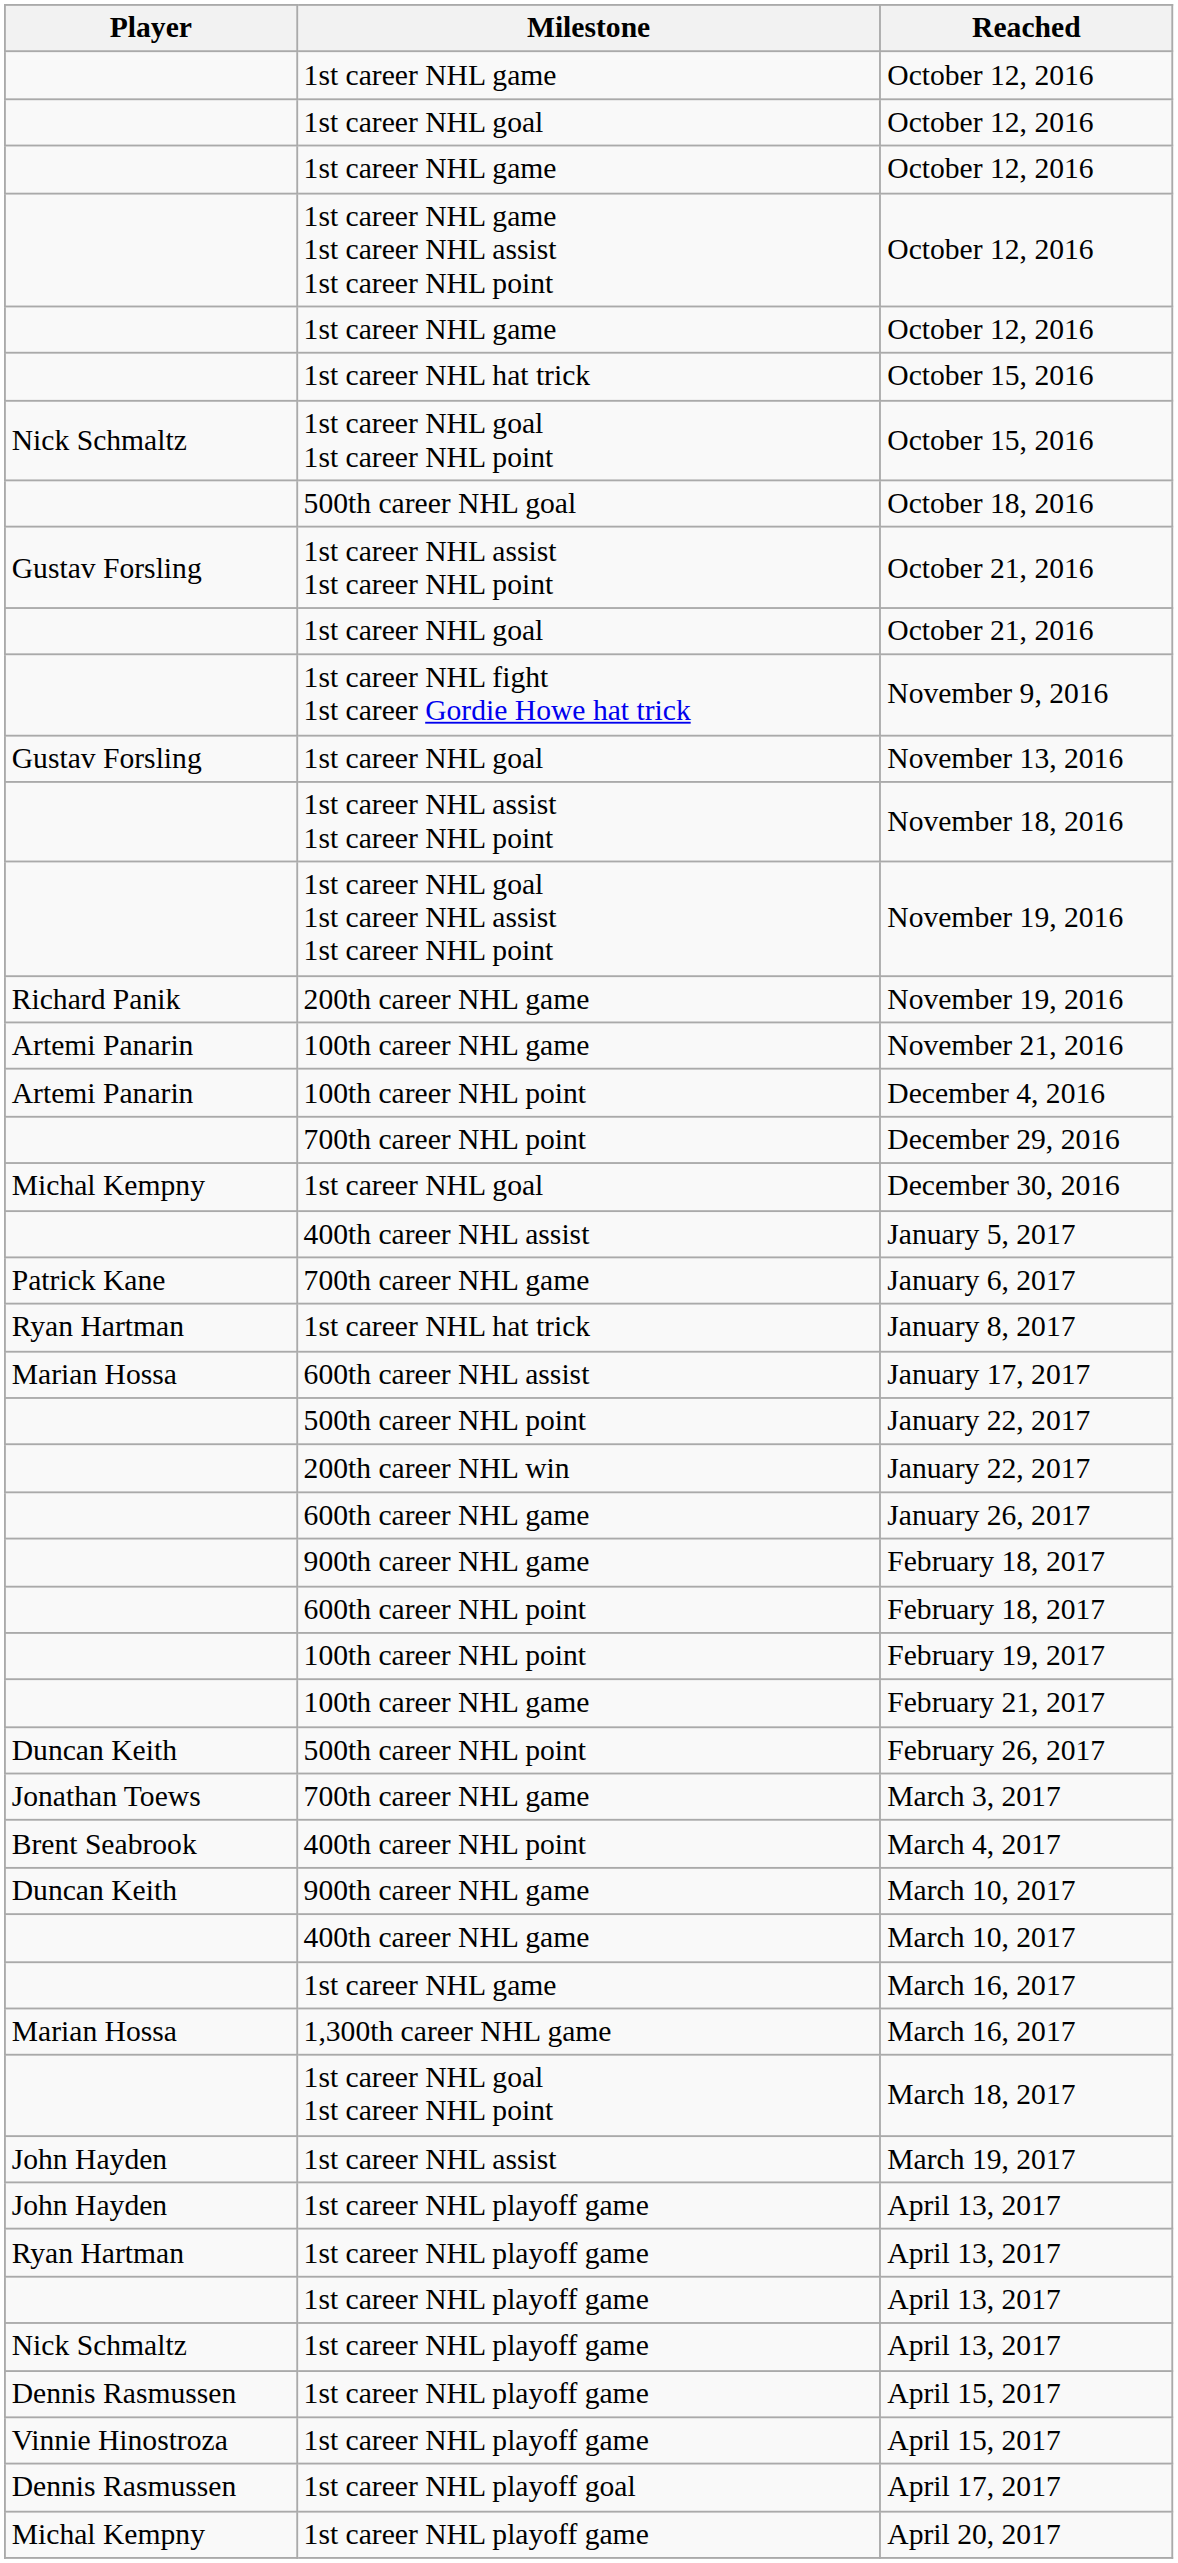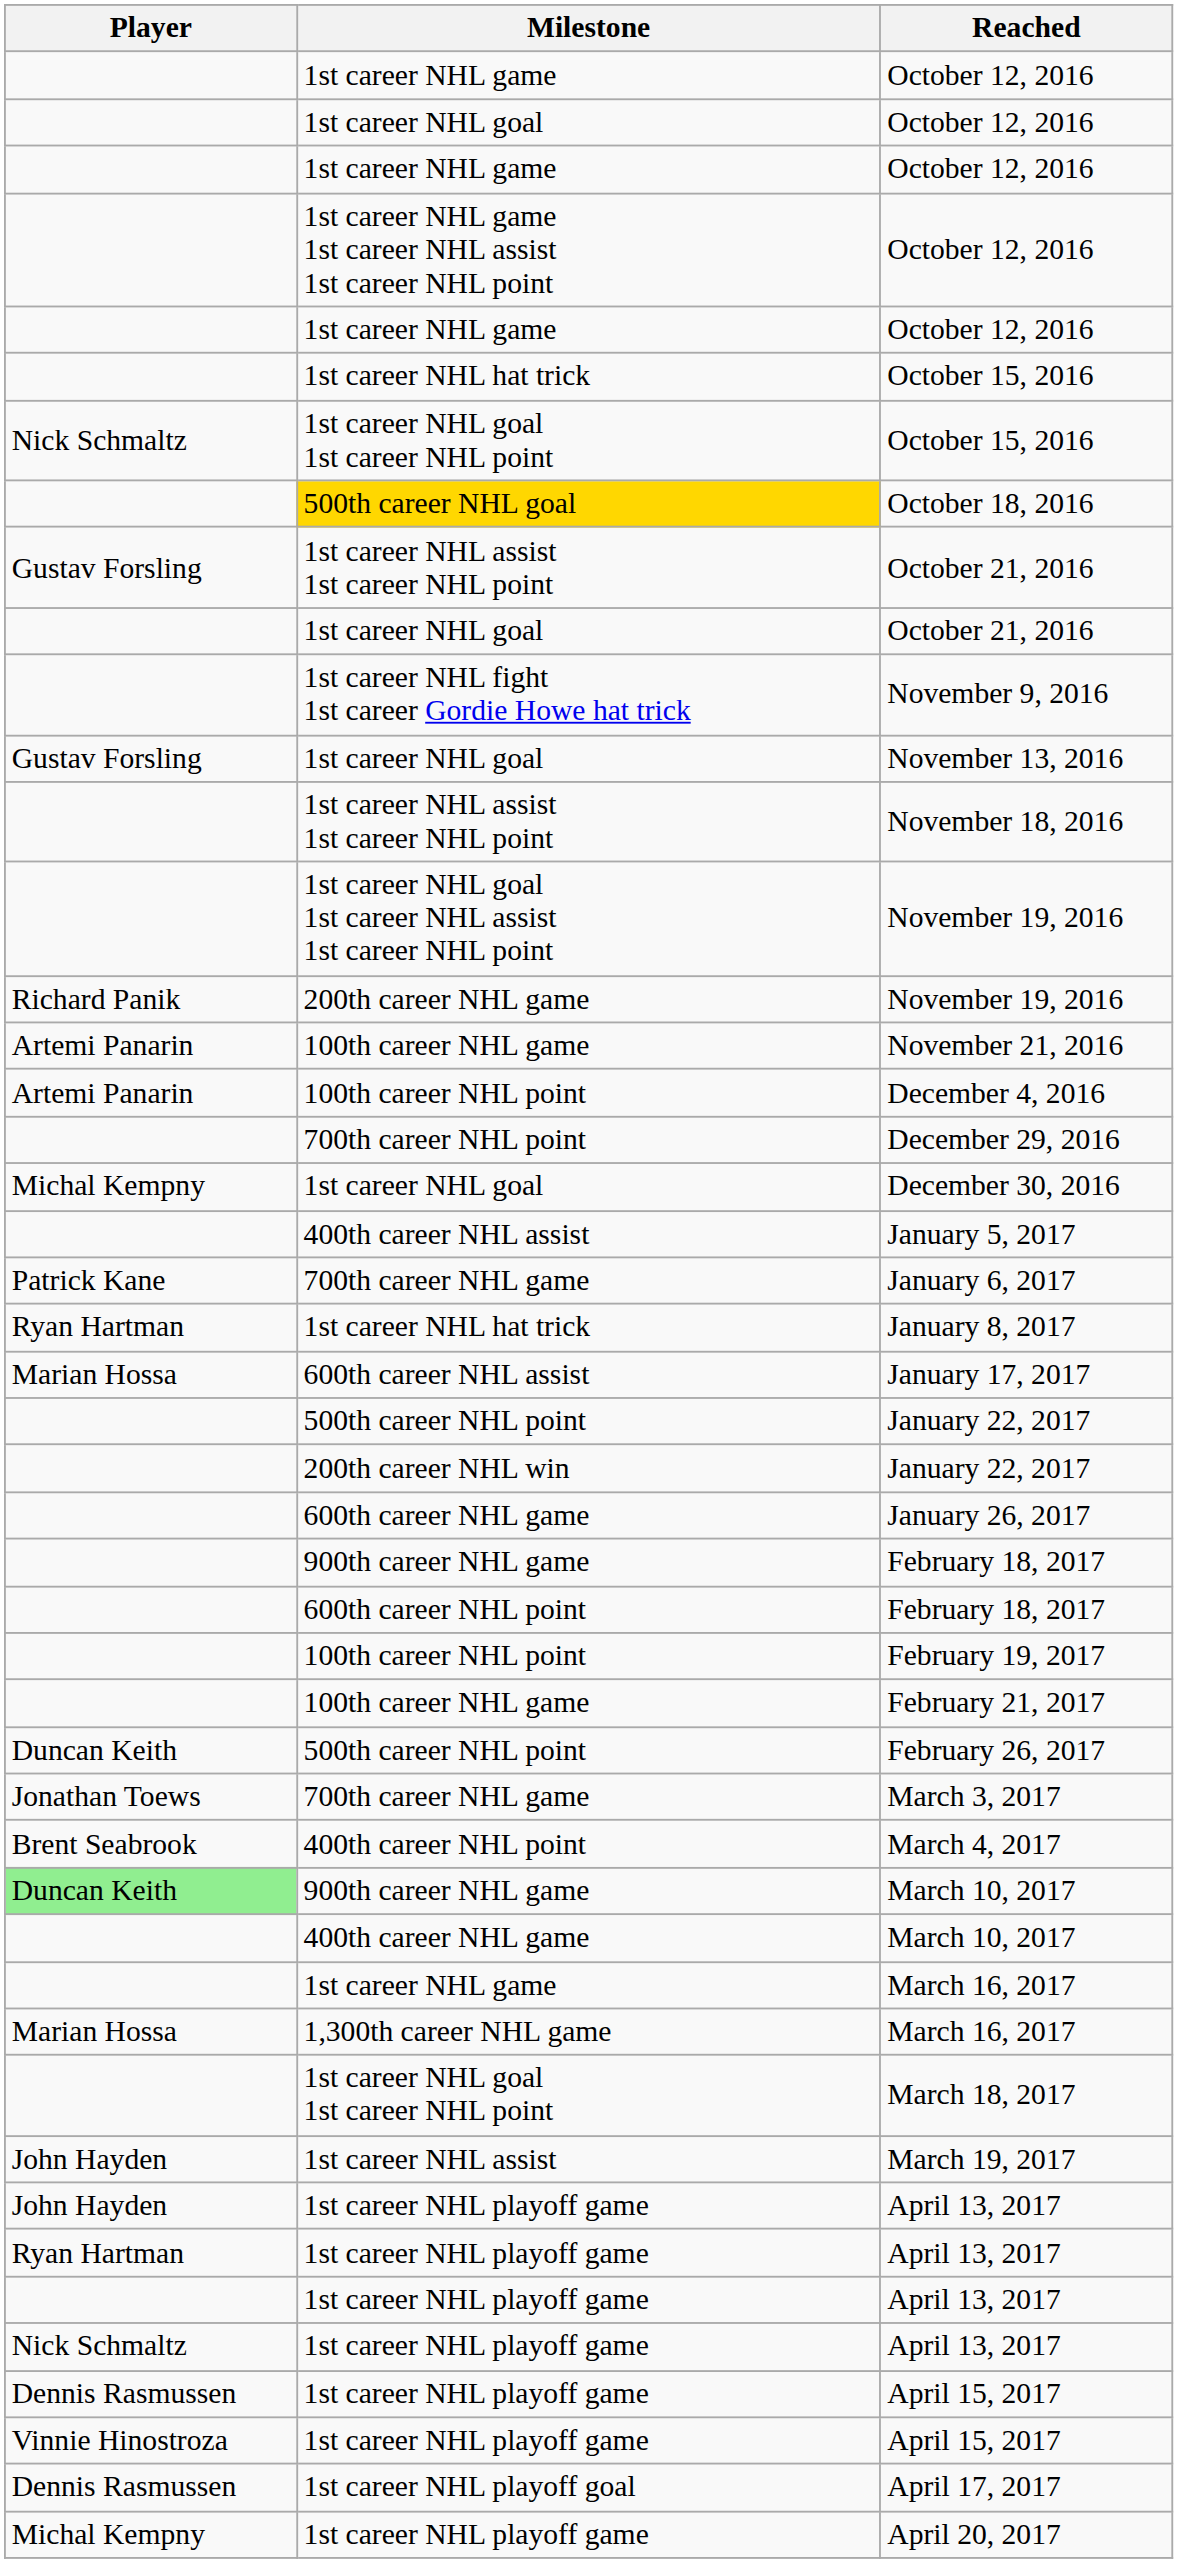(440, 503) no background -> (440, 503) gold background
(94, 1890) no background -> (94, 1890) lightgreen background
